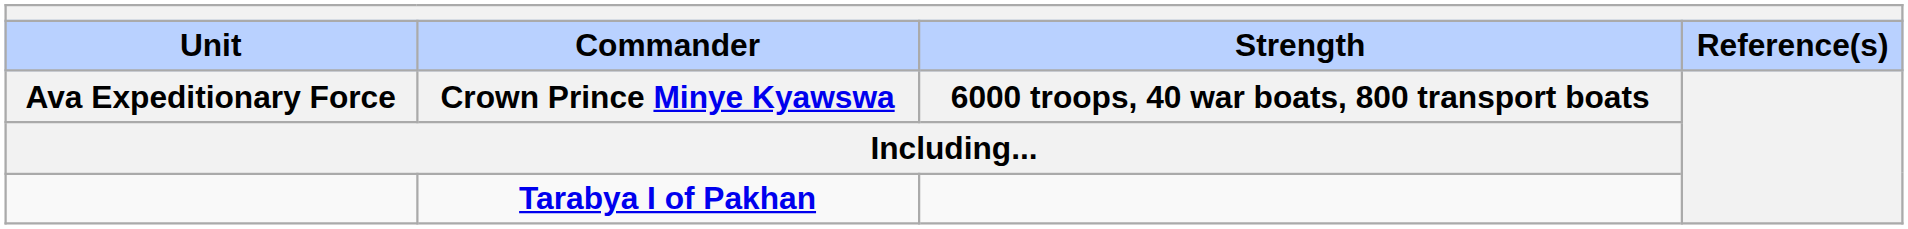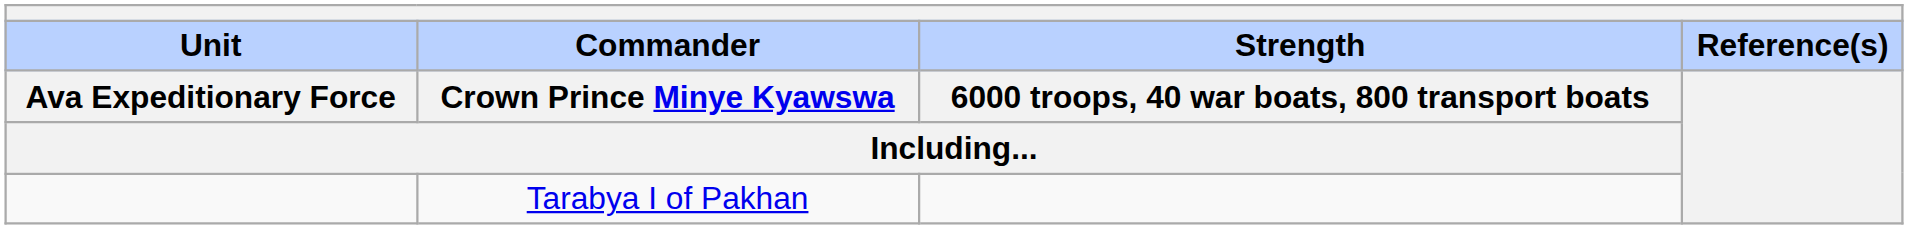(668, 198) bold -> (668, 198) normal
